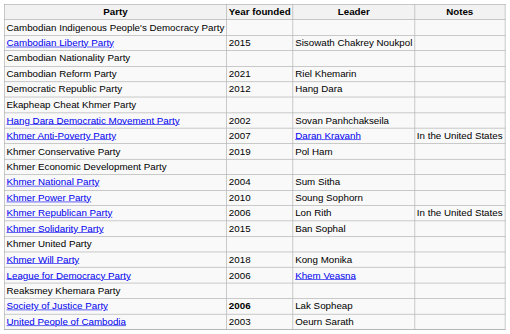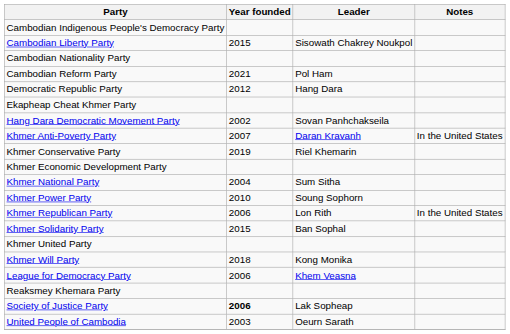(326, 74) Riel Khemarin -> (314, 74) Pol Ham
(314, 151) Pol Ham -> (326, 151) Riel Khemarin
